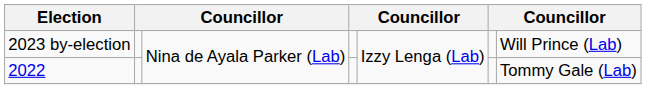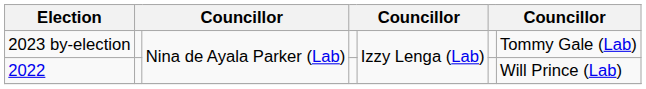(561, 44) Will Prince (Lab) -> (568, 44) Tommy Gale (Lab)
(568, 70) Tommy Gale (Lab) -> (561, 70) Will Prince (Lab)
